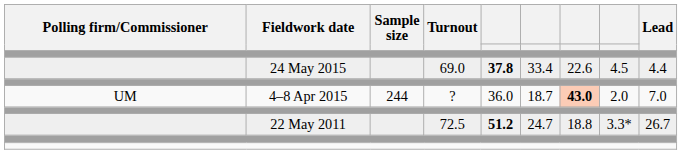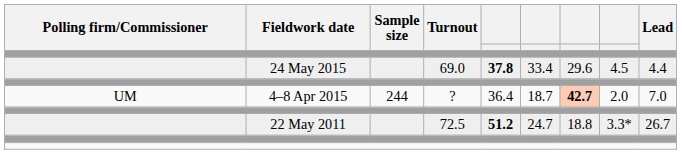(580, 68) 22.6 -> (580, 68) 29.6
(501, 96) 36.0 -> (501, 96) 36.4
(580, 96) 43.0 -> (580, 96) 42.7
